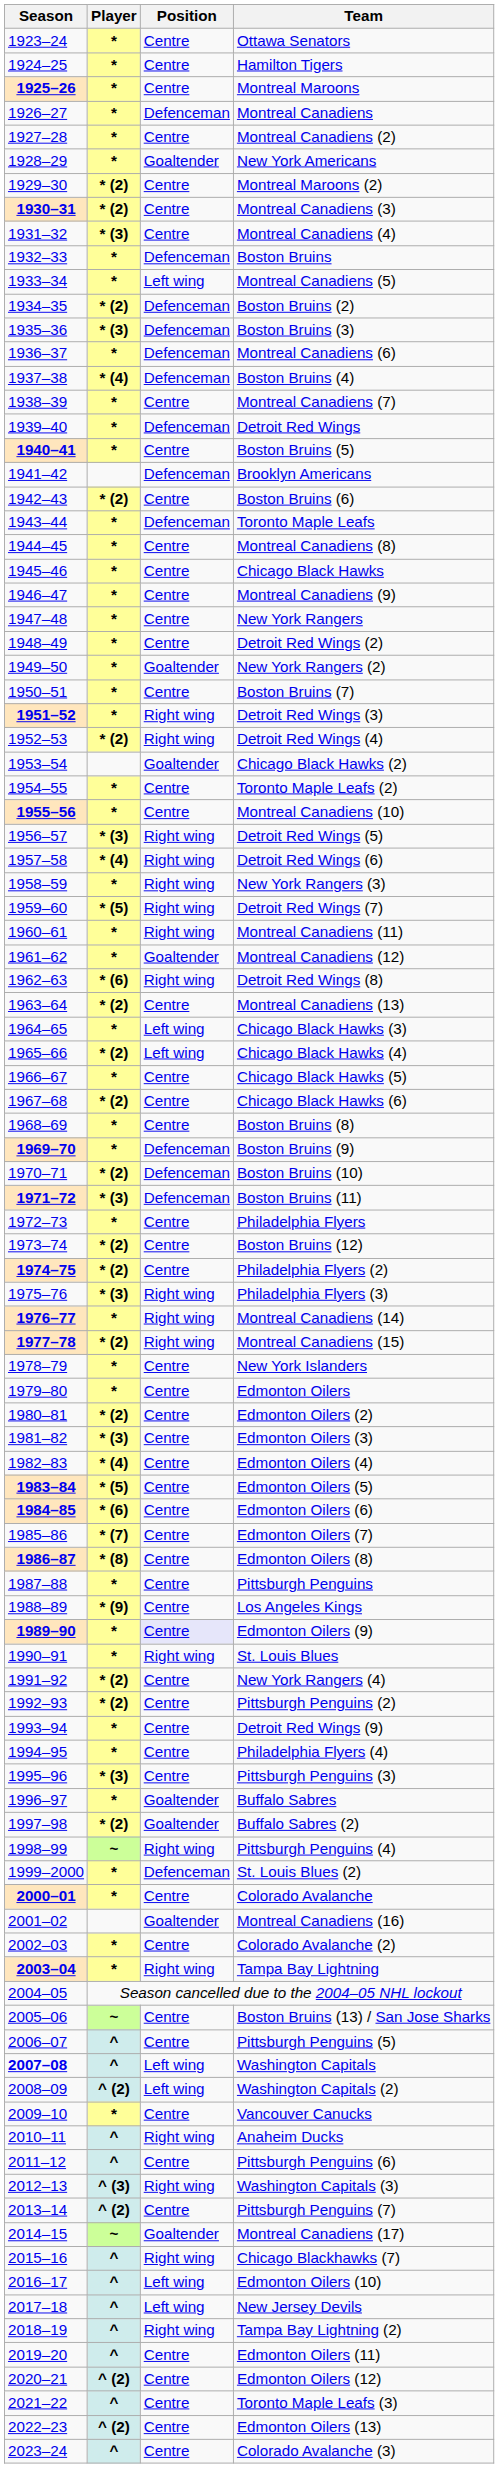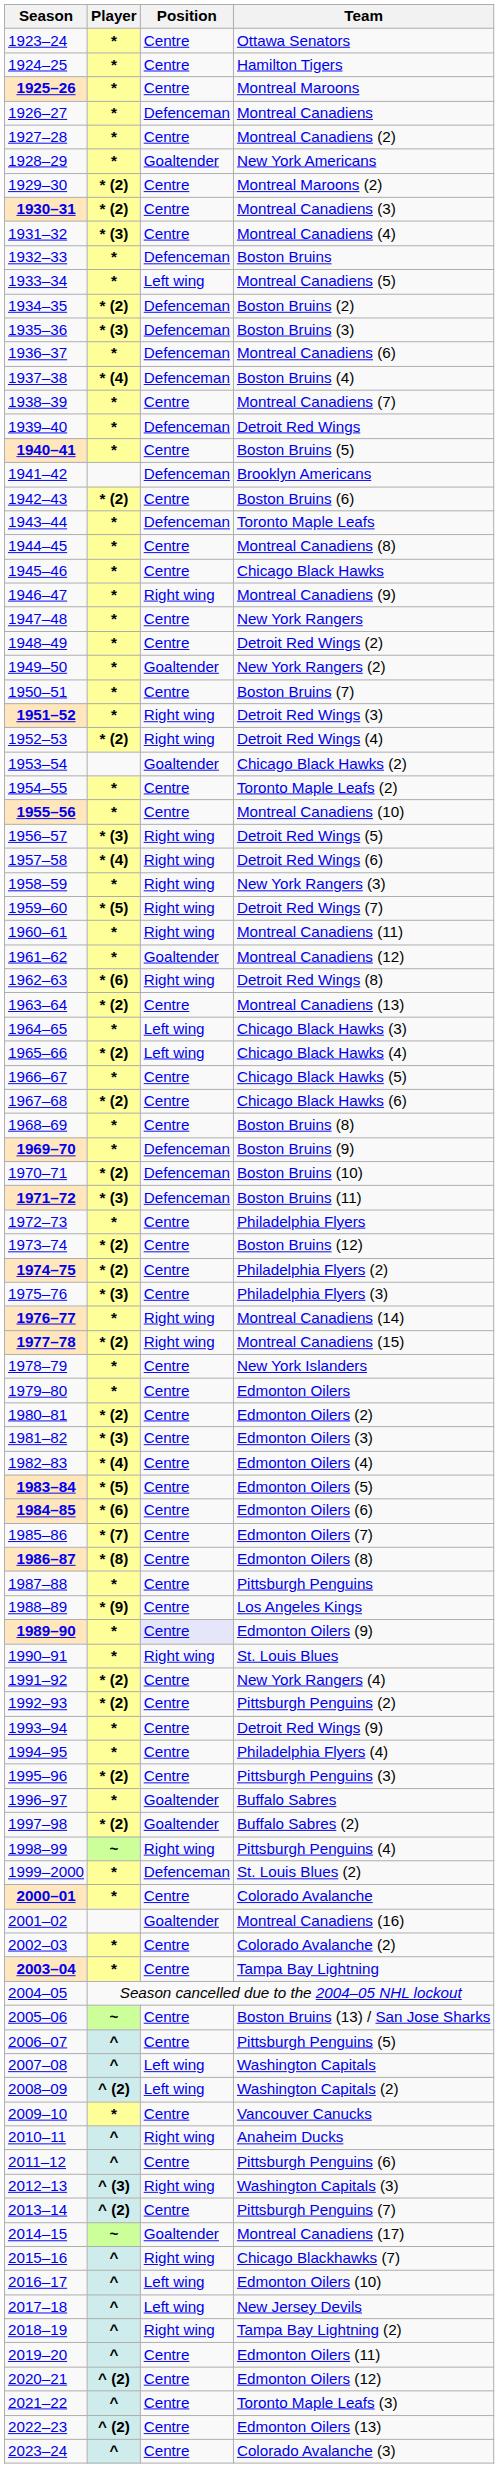(167, 595) Centre -> (179, 595) Right wing
(179, 1294) Right wing -> (167, 1294) Centre
(114, 1776) * (3) -> (114, 1776) * (2)
(179, 1969) Right wing -> (167, 1969) Centre
(38, 2065) bold -> (38, 2065) normal
